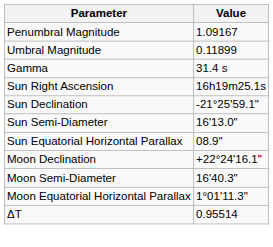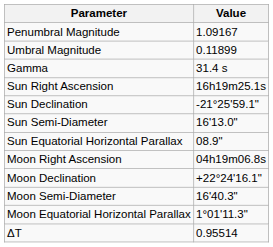+ row: (64, 159)
